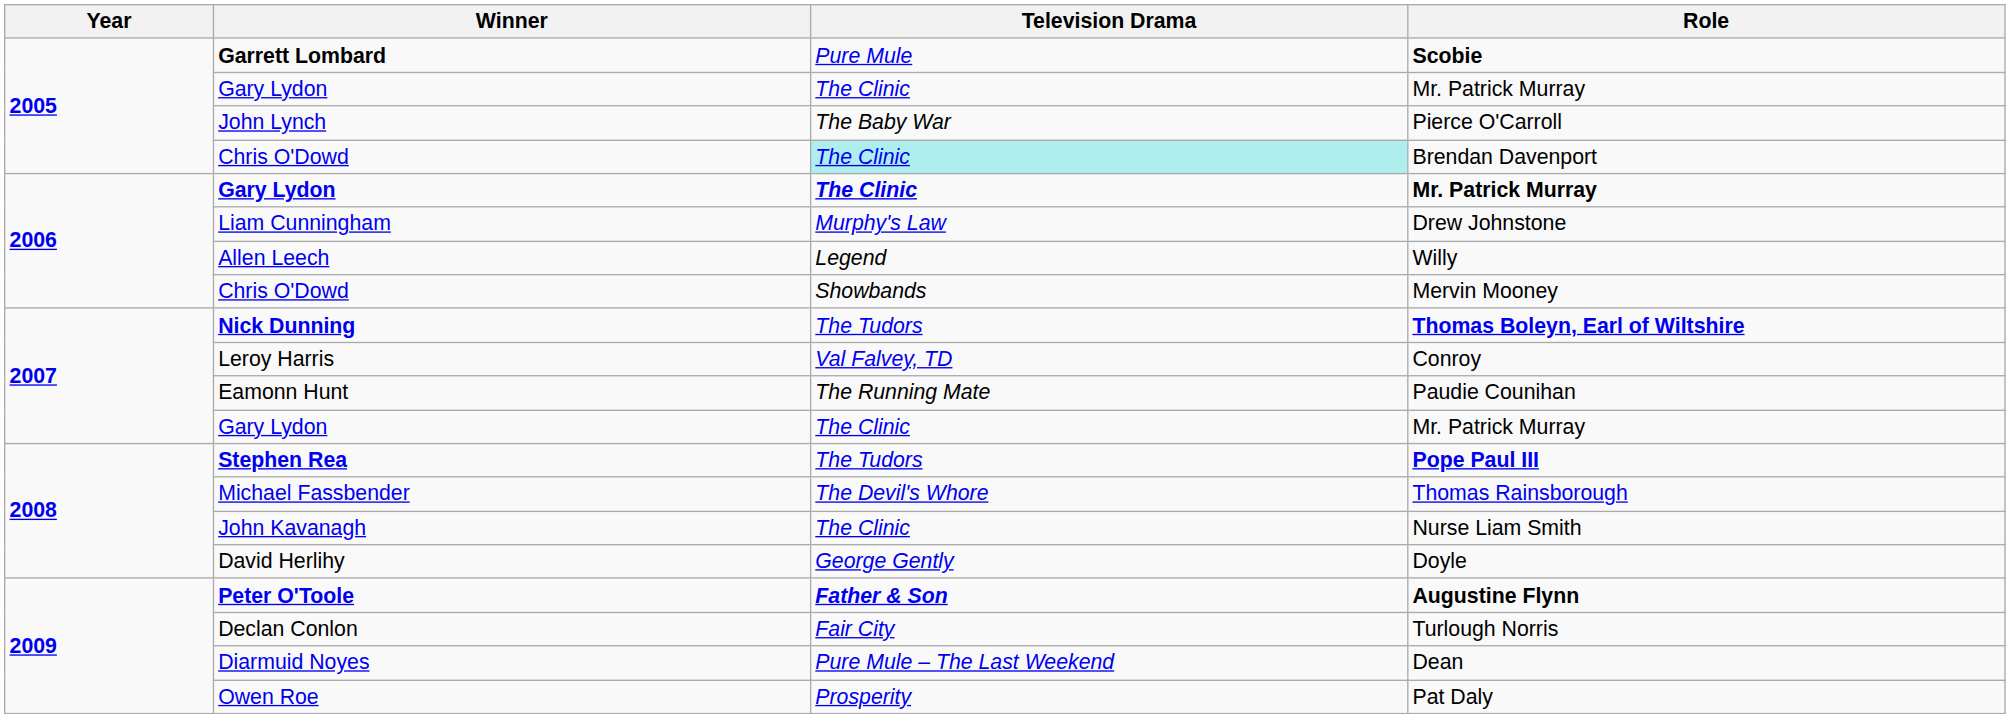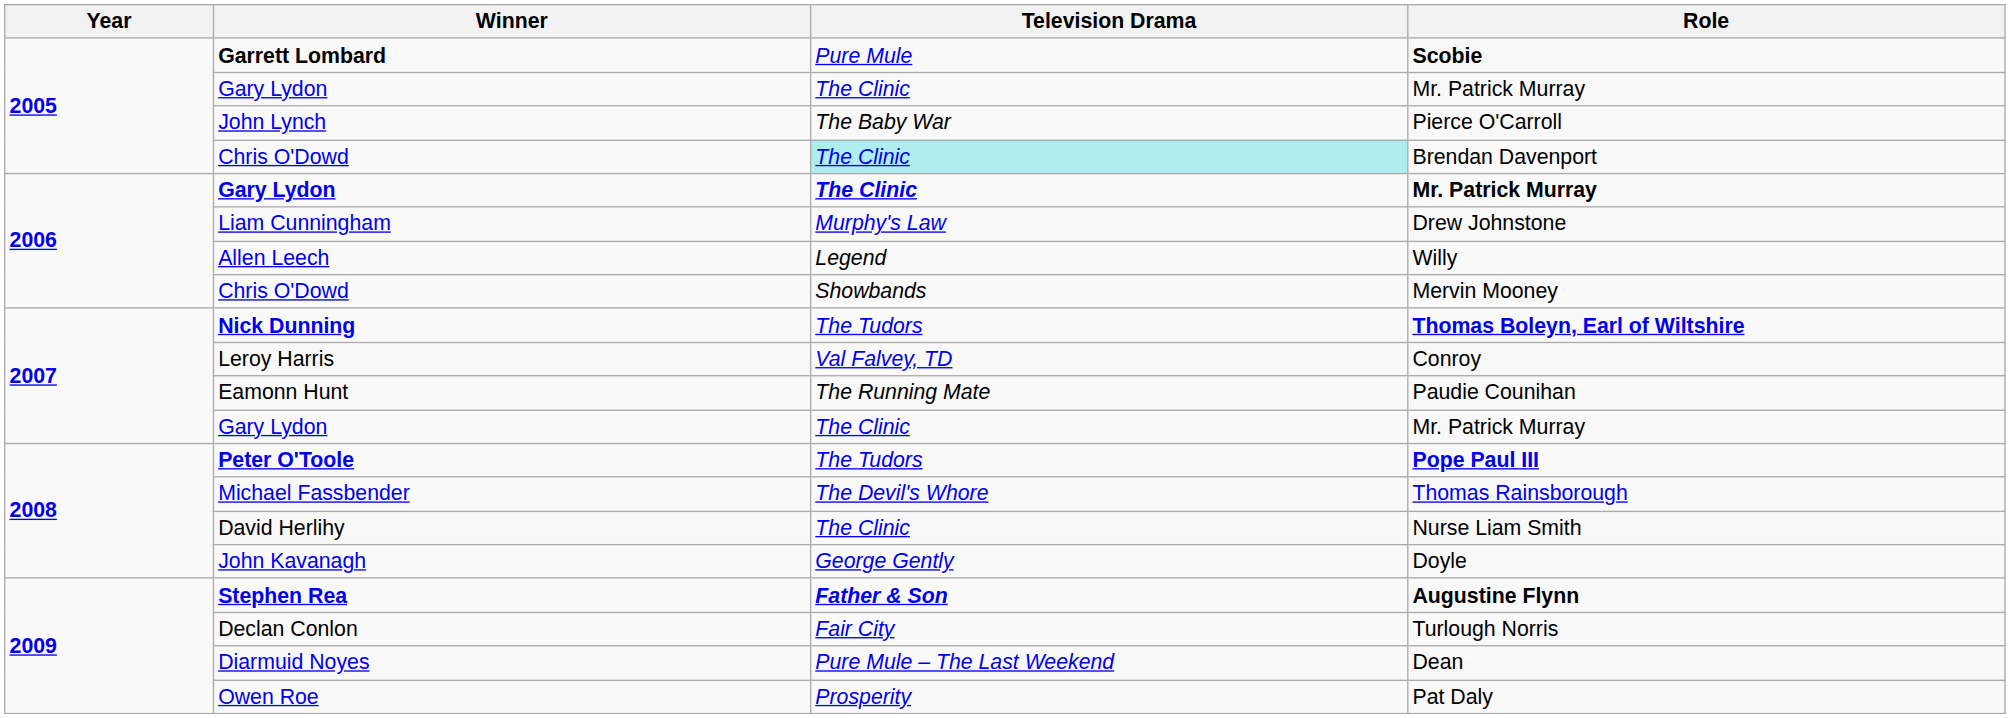(283, 460) Stephen Rea -> (286, 460) Peter O'Toole
(292, 527) John Kavanagh -> (281, 527) David Herlihy
(281, 561) David Herlihy -> (292, 561) John Kavanagh
(286, 595) Peter O'Toole -> (283, 595) Stephen Rea
